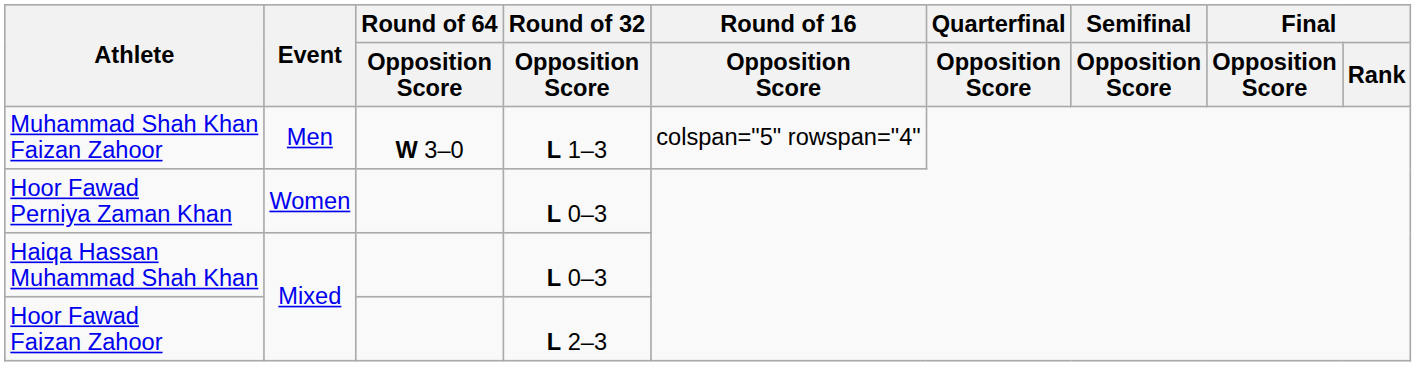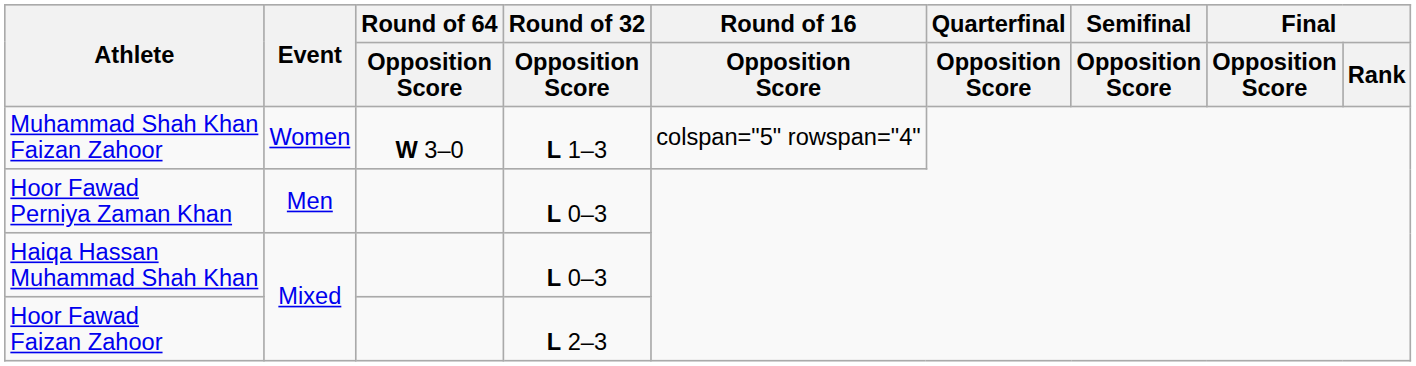(310, 138) Men -> (310, 138) Women
(310, 201) Women -> (310, 201) Men
